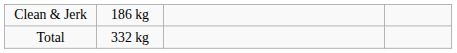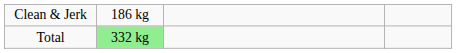(130, 37) no background -> (130, 37) lightgreen background
